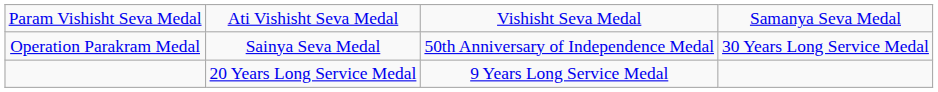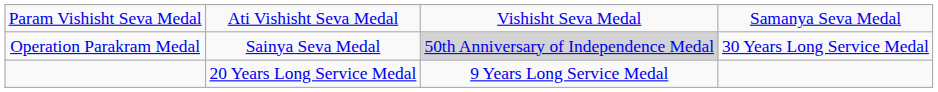(569, 45) no background -> (569, 45) lightgrey background
